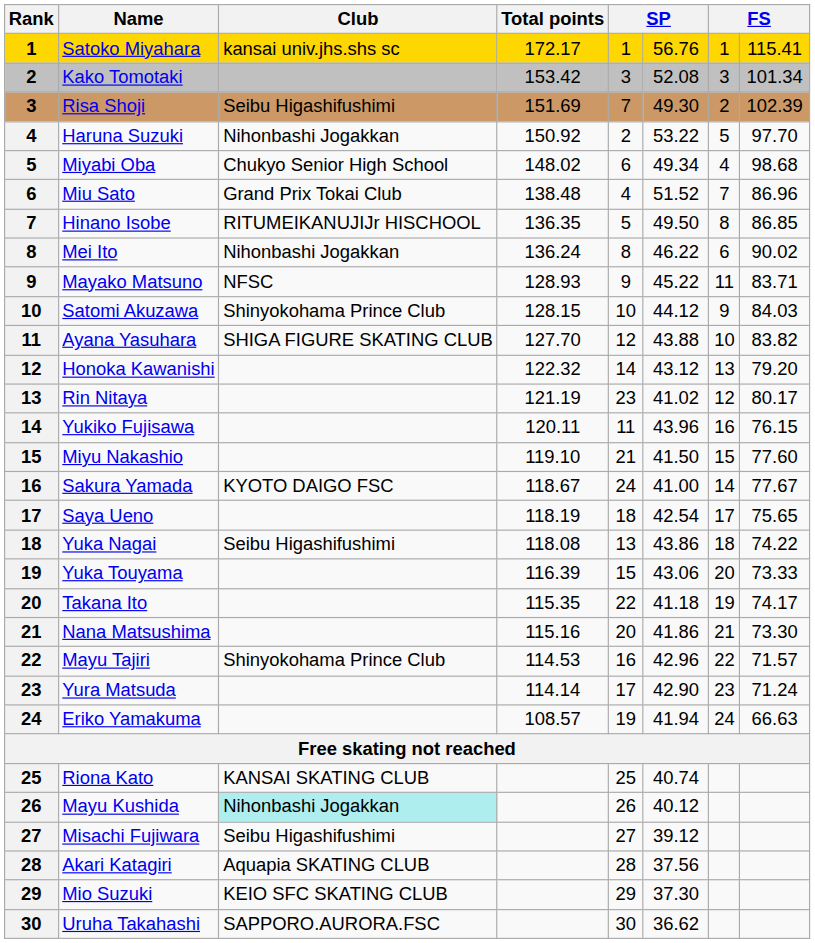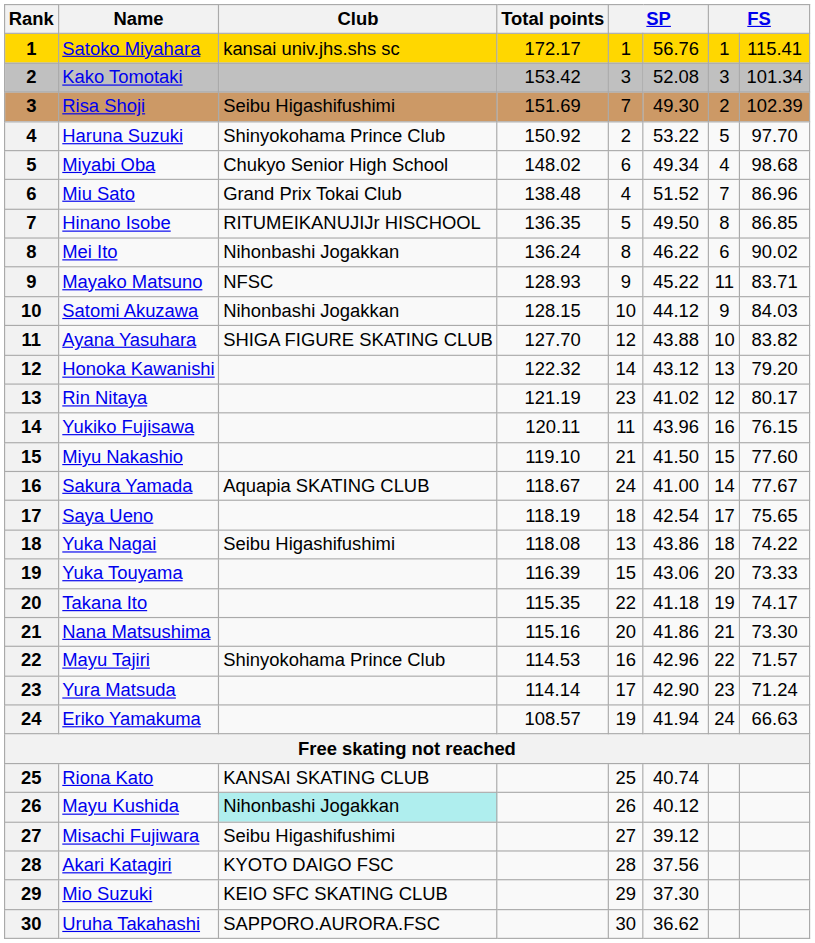(311, 135) Nihonbashi Jogakkan -> (334, 135) Shinyokohama Prince Club
(334, 310) Shinyokohama Prince Club -> (311, 310) Nihonbashi Jogakkan
(308, 485) KYOTO DAIGO FSC -> (326, 485) Aquapia SKATING CLUB
(326, 865) Aquapia SKATING CLUB -> (308, 865) KYOTO DAIGO FSC
